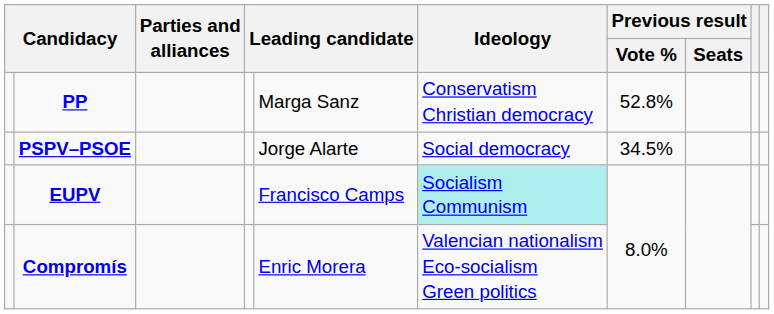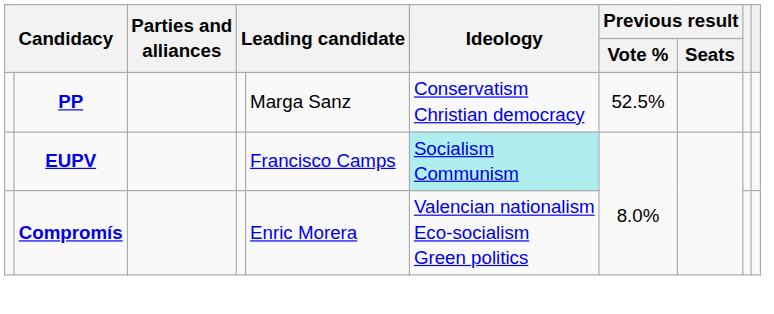(646, 102) 52.8% -> (638, 102) 52.5%
- row: (75, 148)
